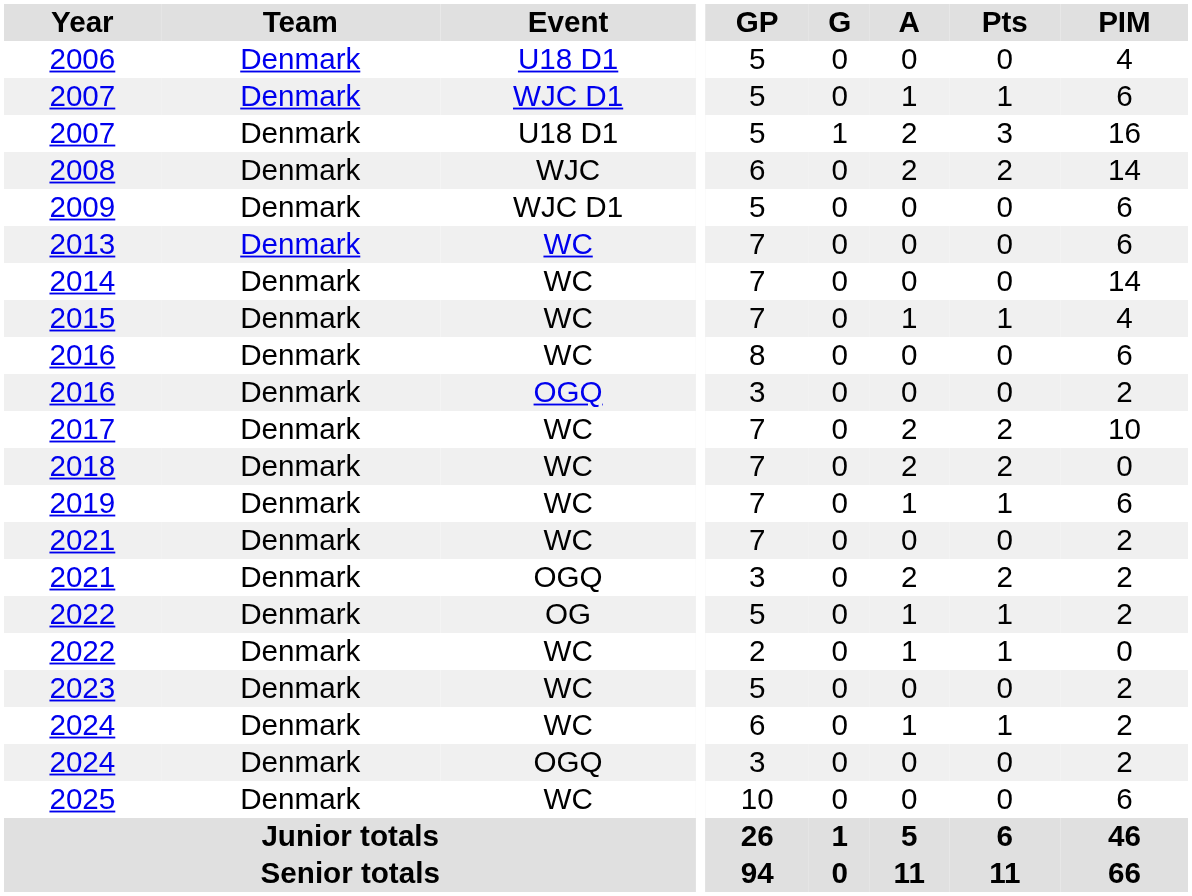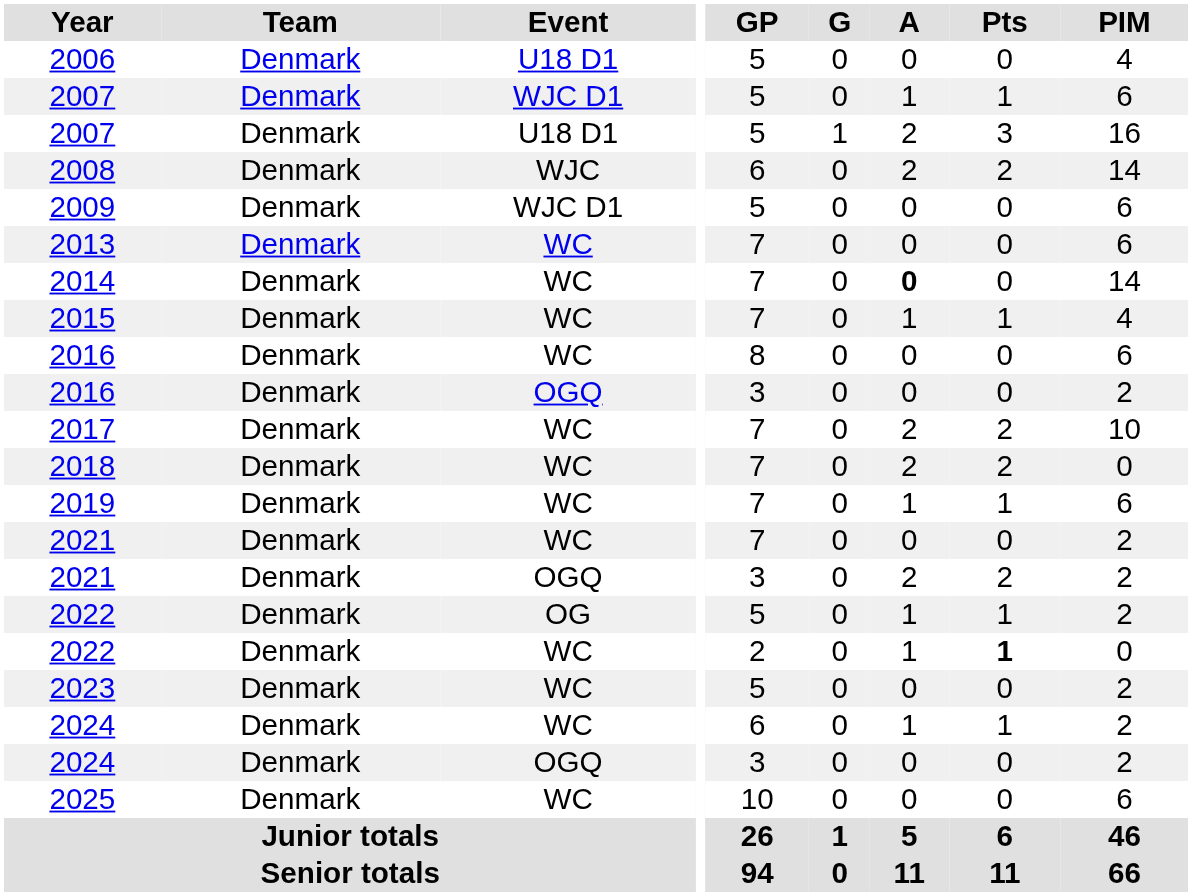(909, 281) normal -> (909, 281) bold
(1005, 651) normal -> (1005, 651) bold
